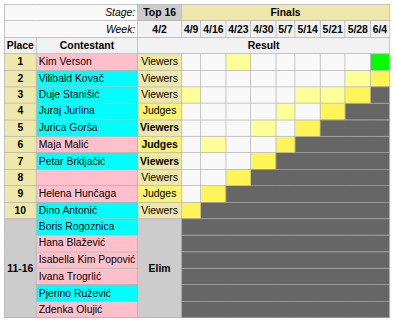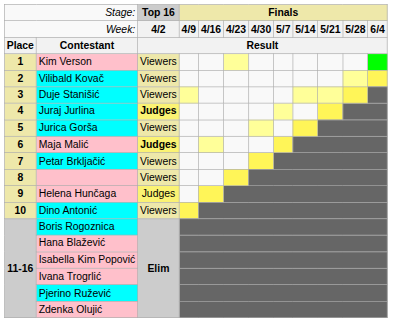(160, 111) normal -> (158, 111) bold
(160, 128) bold -> (158, 128) normal
(160, 161) bold -> (158, 161) normal
